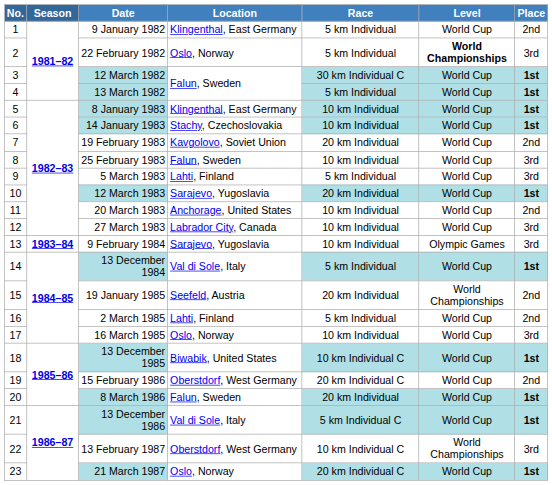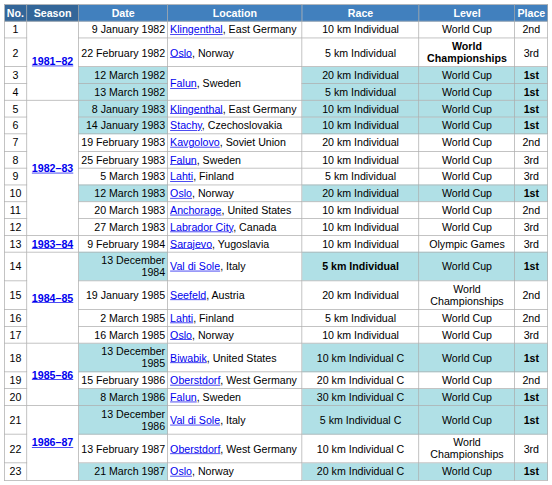(361, 30) 5 km Individual -> (361, 30) 10 km Individual
(361, 75) 30 km Individual C -> (361, 75) 20 km Individual
(220, 193) Sarajevo, Yugoslavia -> (202, 193) Oslo, Norway
(361, 267) normal -> (361, 267) bold
(361, 397) 20 km Individual -> (361, 397) 30 km Individual C
